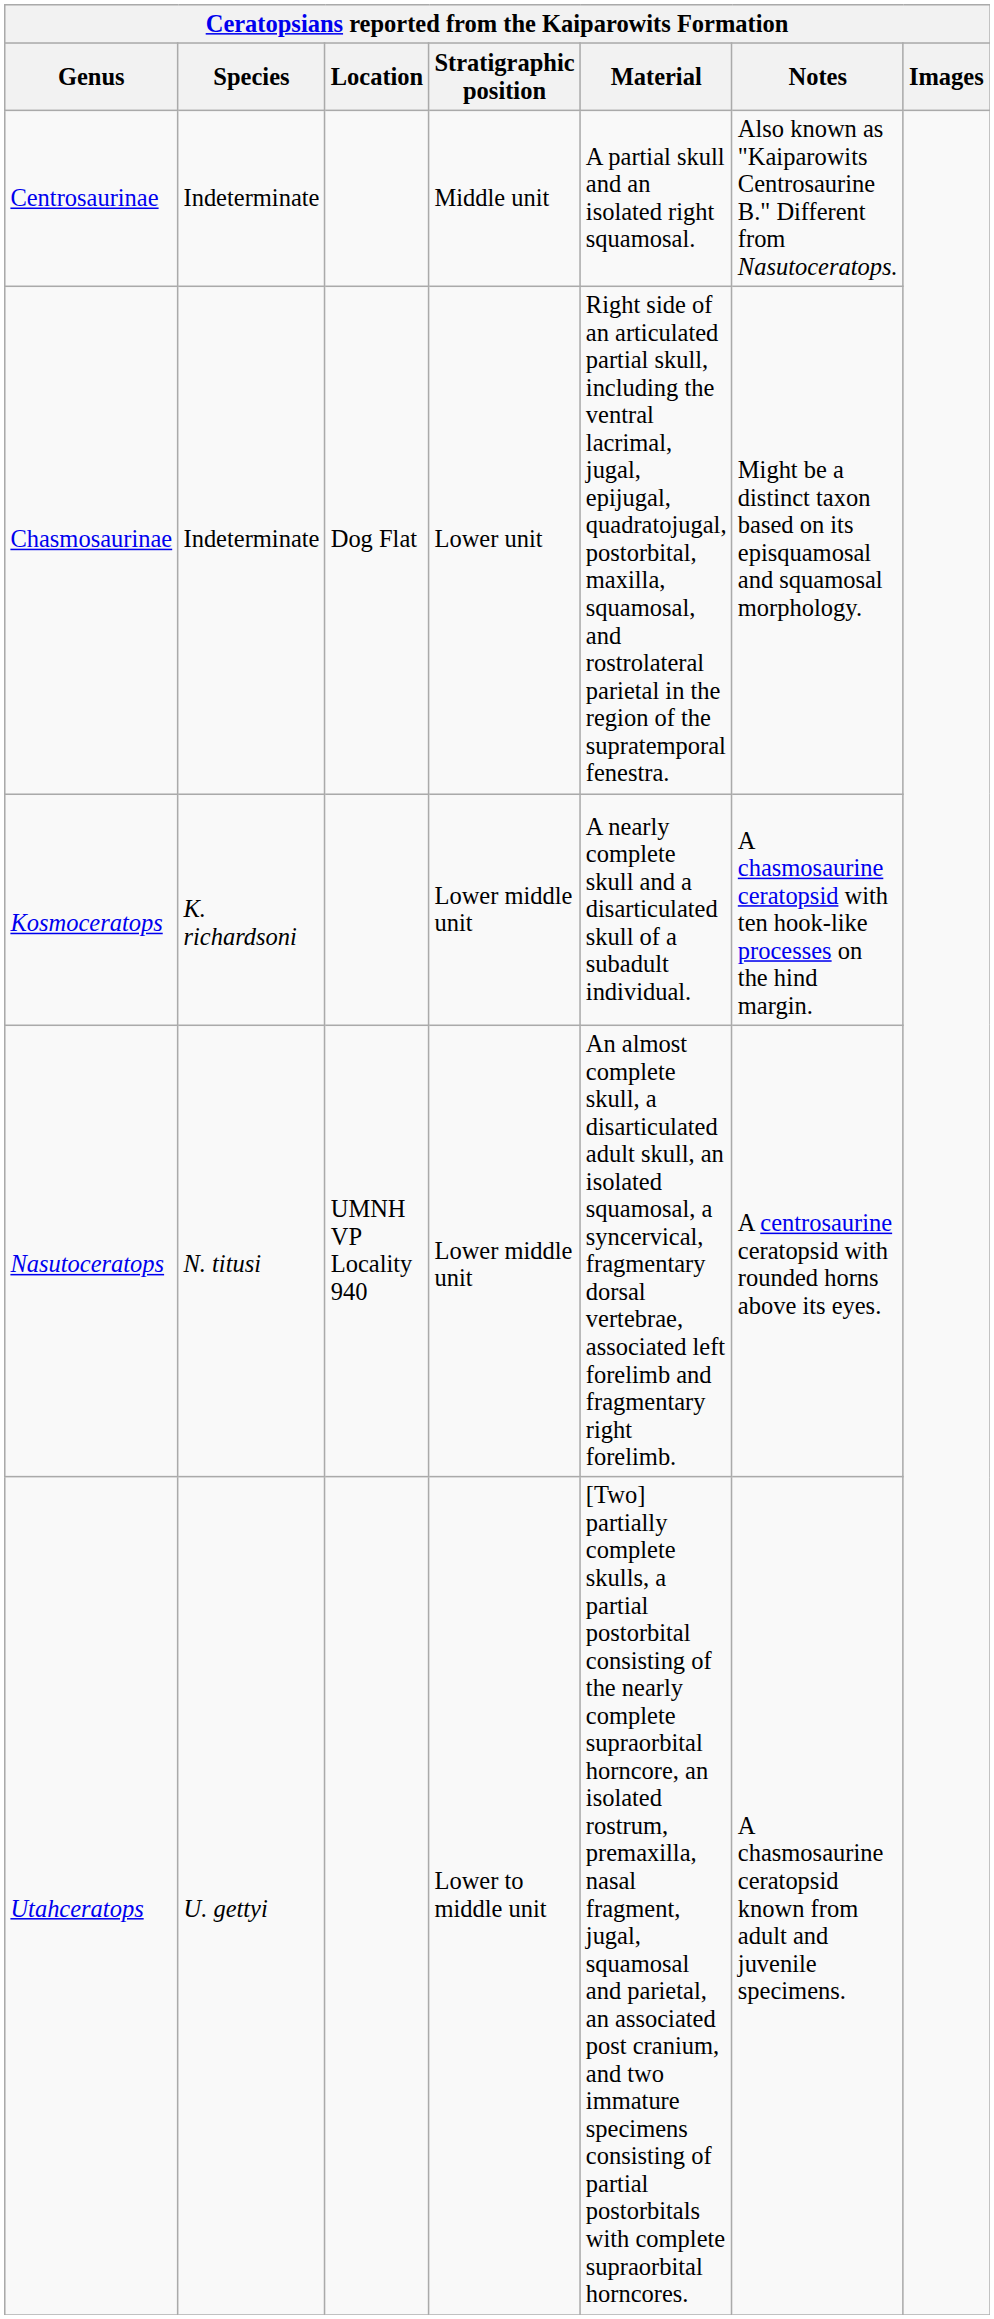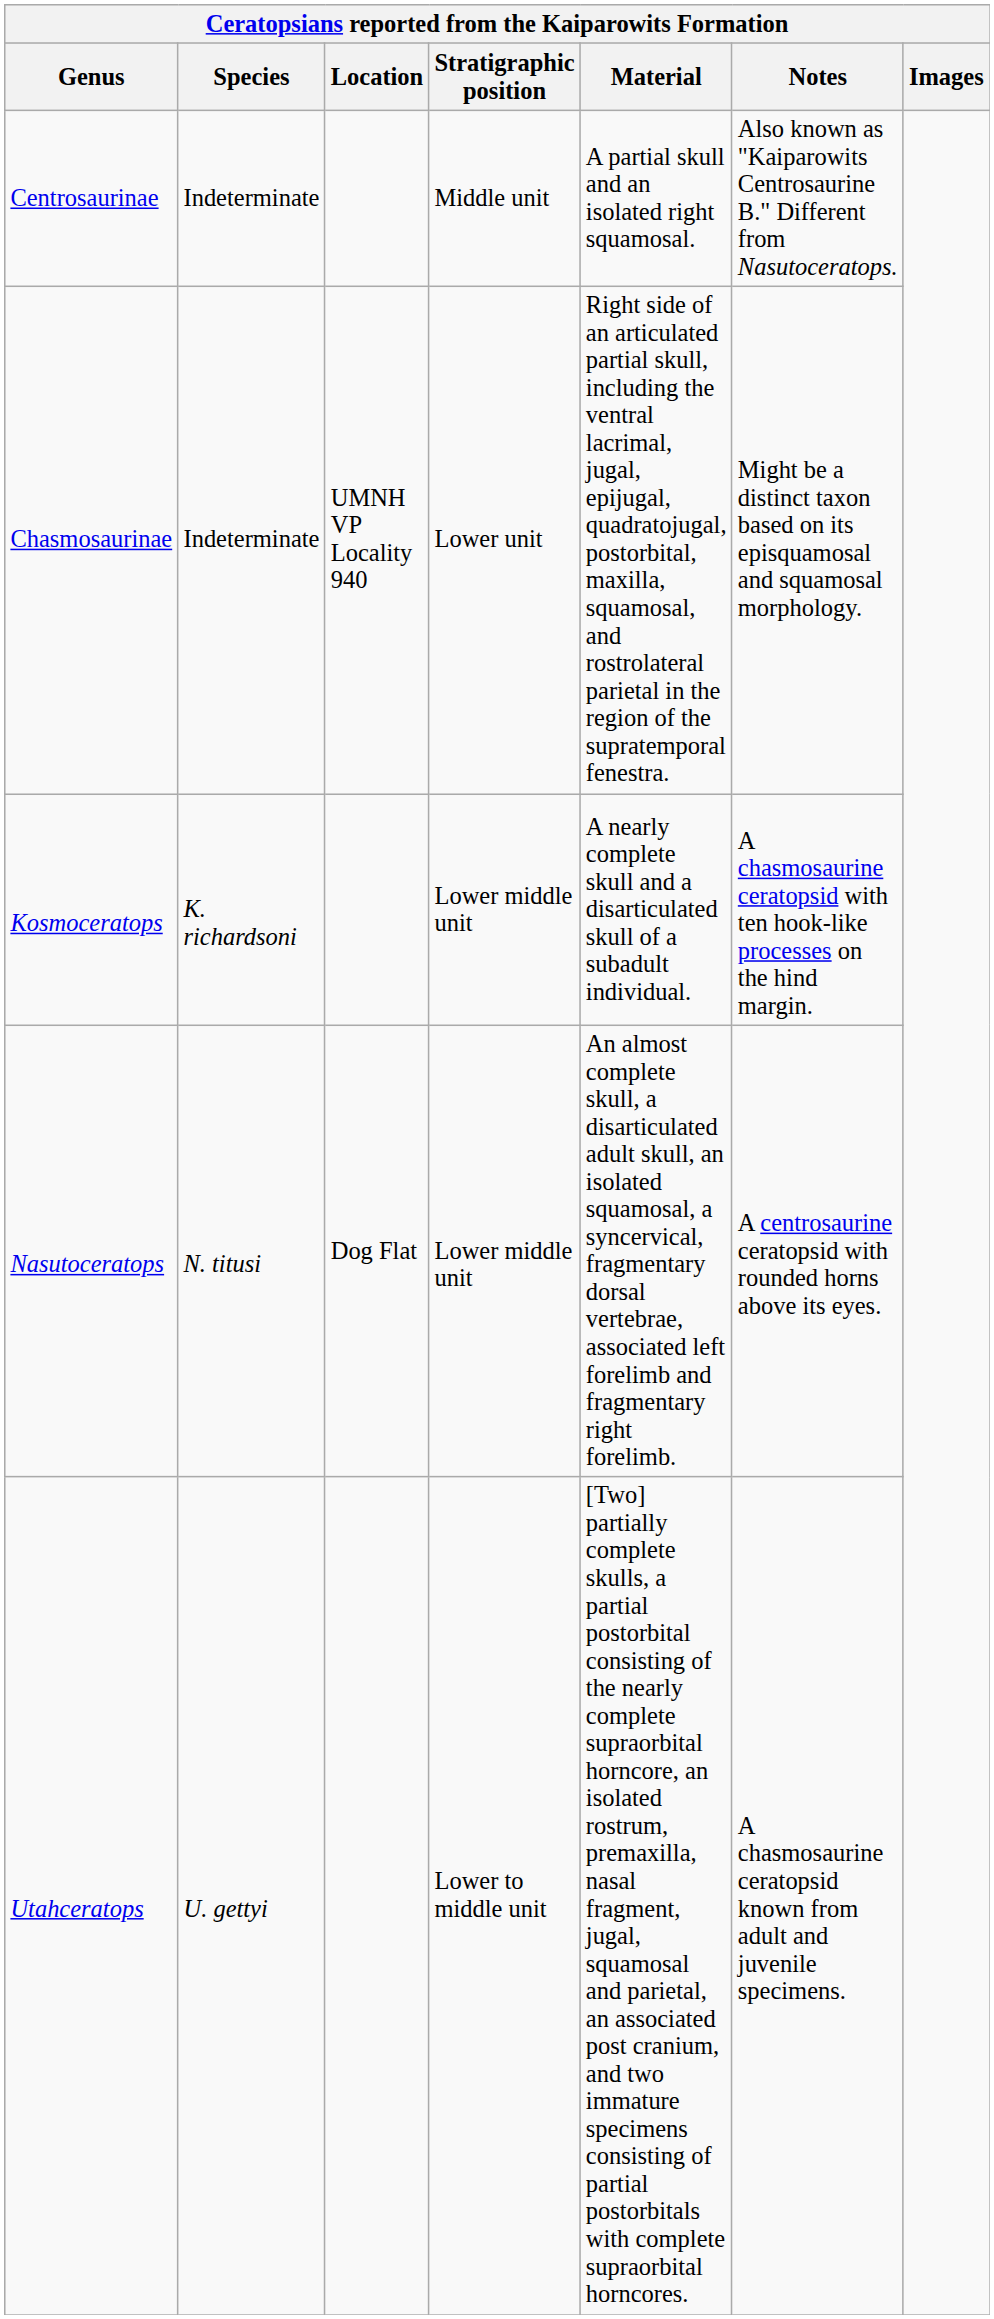(374, 539) Dog Flat -> (371, 539) UMNH VP Locality 940
(371, 1250) UMNH VP Locality 940 -> (374, 1250) Dog Flat
